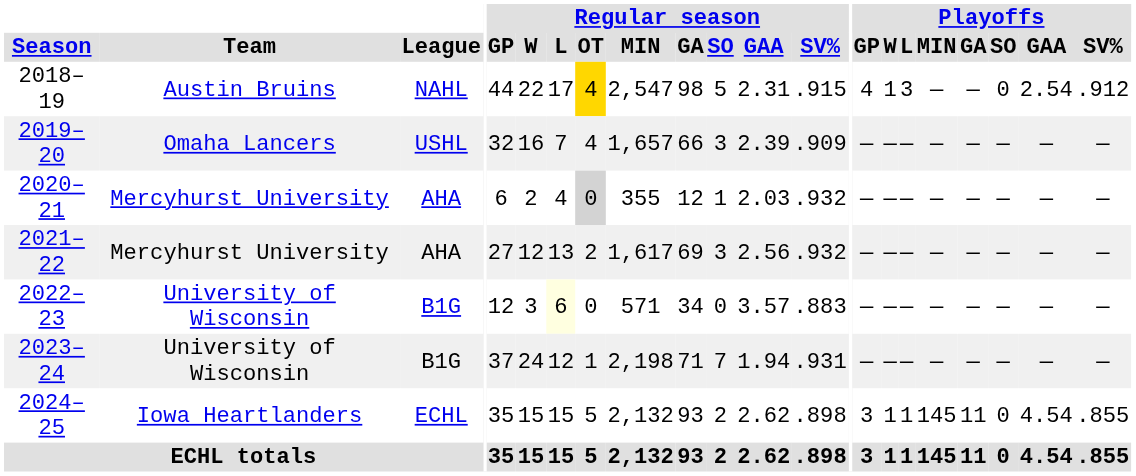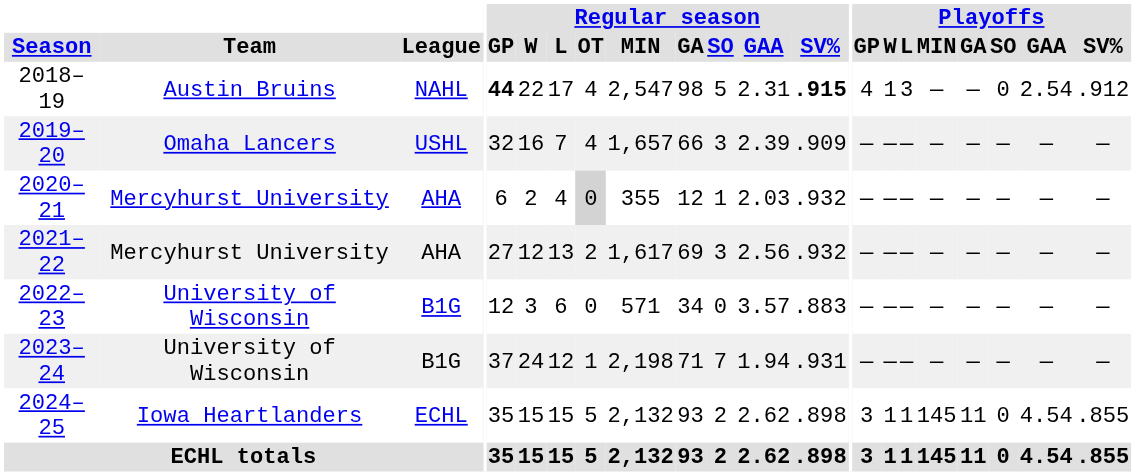(501, 89) normal -> (501, 89) bold
(591, 89) gold background -> (591, 89) no background
(820, 89) normal -> (820, 89) bold
(561, 307) lightyellow background -> (561, 307) no background
